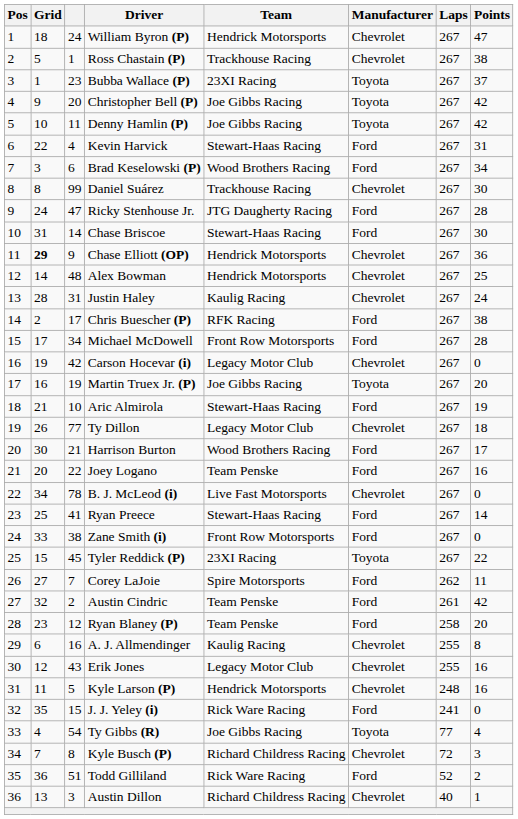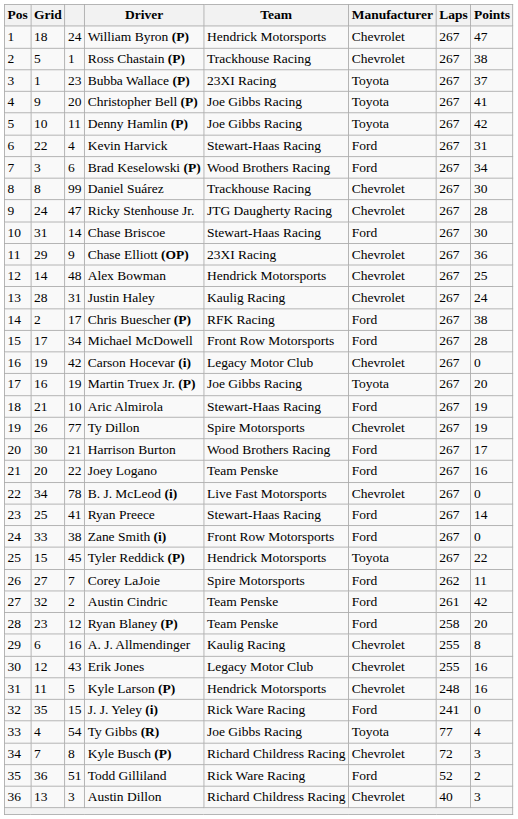(481, 101) 42 -> (481, 101) 41
(364, 210) Ford -> (378, 210) Chevrolet
(41, 253) bold -> (41, 253) normal
(267, 253) Hendrick Motorsports -> (242, 253) 23XI Racing
(260, 427) Legacy Motor Club -> (256, 427) Spire Motorsports
(481, 427) 18 -> (481, 427) 19
(242, 557) 23XI Racing -> (267, 557) Hendrick Motorsports
(477, 796) 1 -> (477, 796) 3
